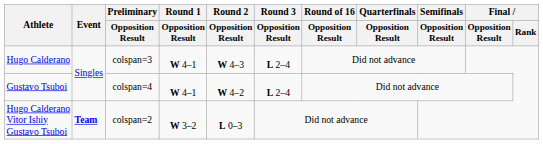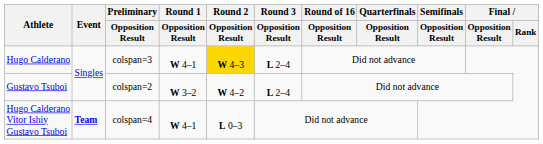(231, 65) no background -> (231, 65) gold background
(132, 87) colspan=4 -> (132, 87) colspan=2
(183, 93) W 4–1 -> (183, 93) W 3–2
(132, 120) colspan=2 -> (132, 120) colspan=4
(183, 126) W 3–2 -> (183, 126) W 4–1
